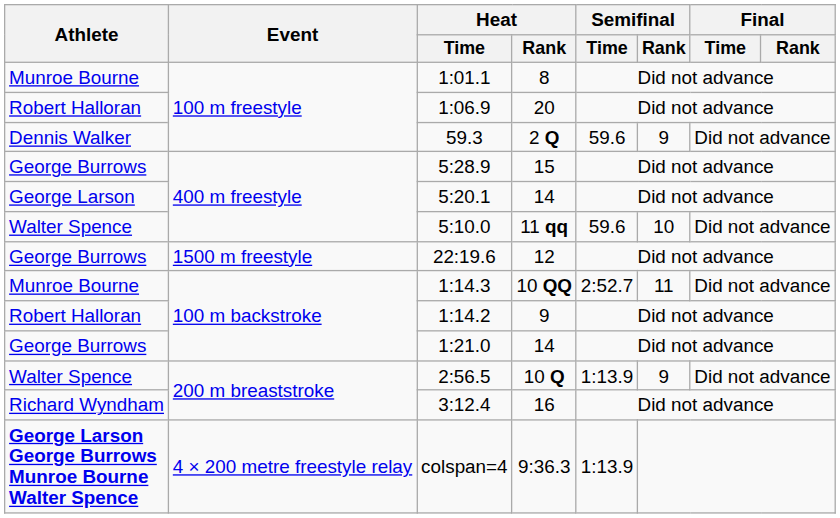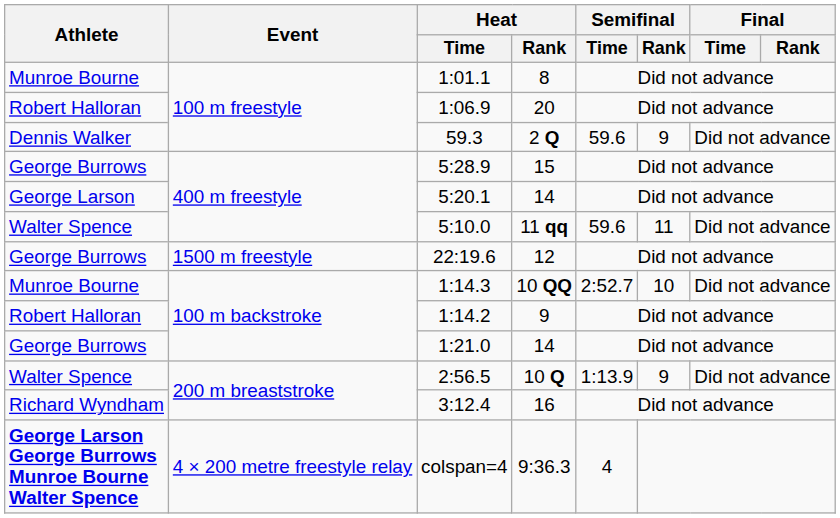(664, 227) 10 -> (664, 227) 11
(664, 286) 11 -> (664, 286) 10
(607, 467) 1:13.9 -> (607, 467) 4
